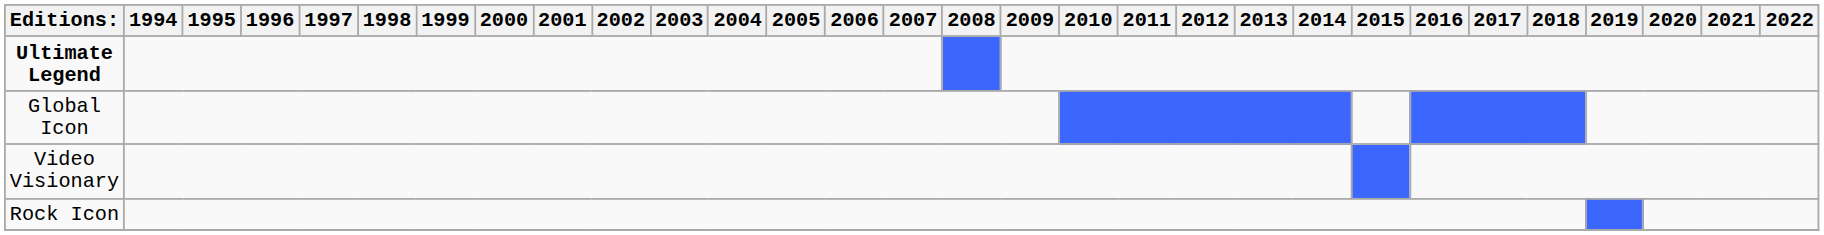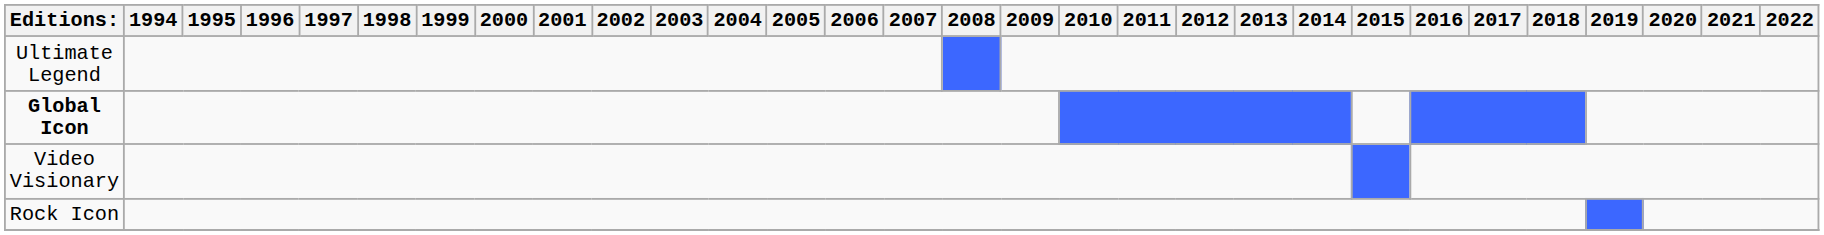(64, 64) bold -> (64, 64) normal
(64, 117) normal -> (64, 117) bold
